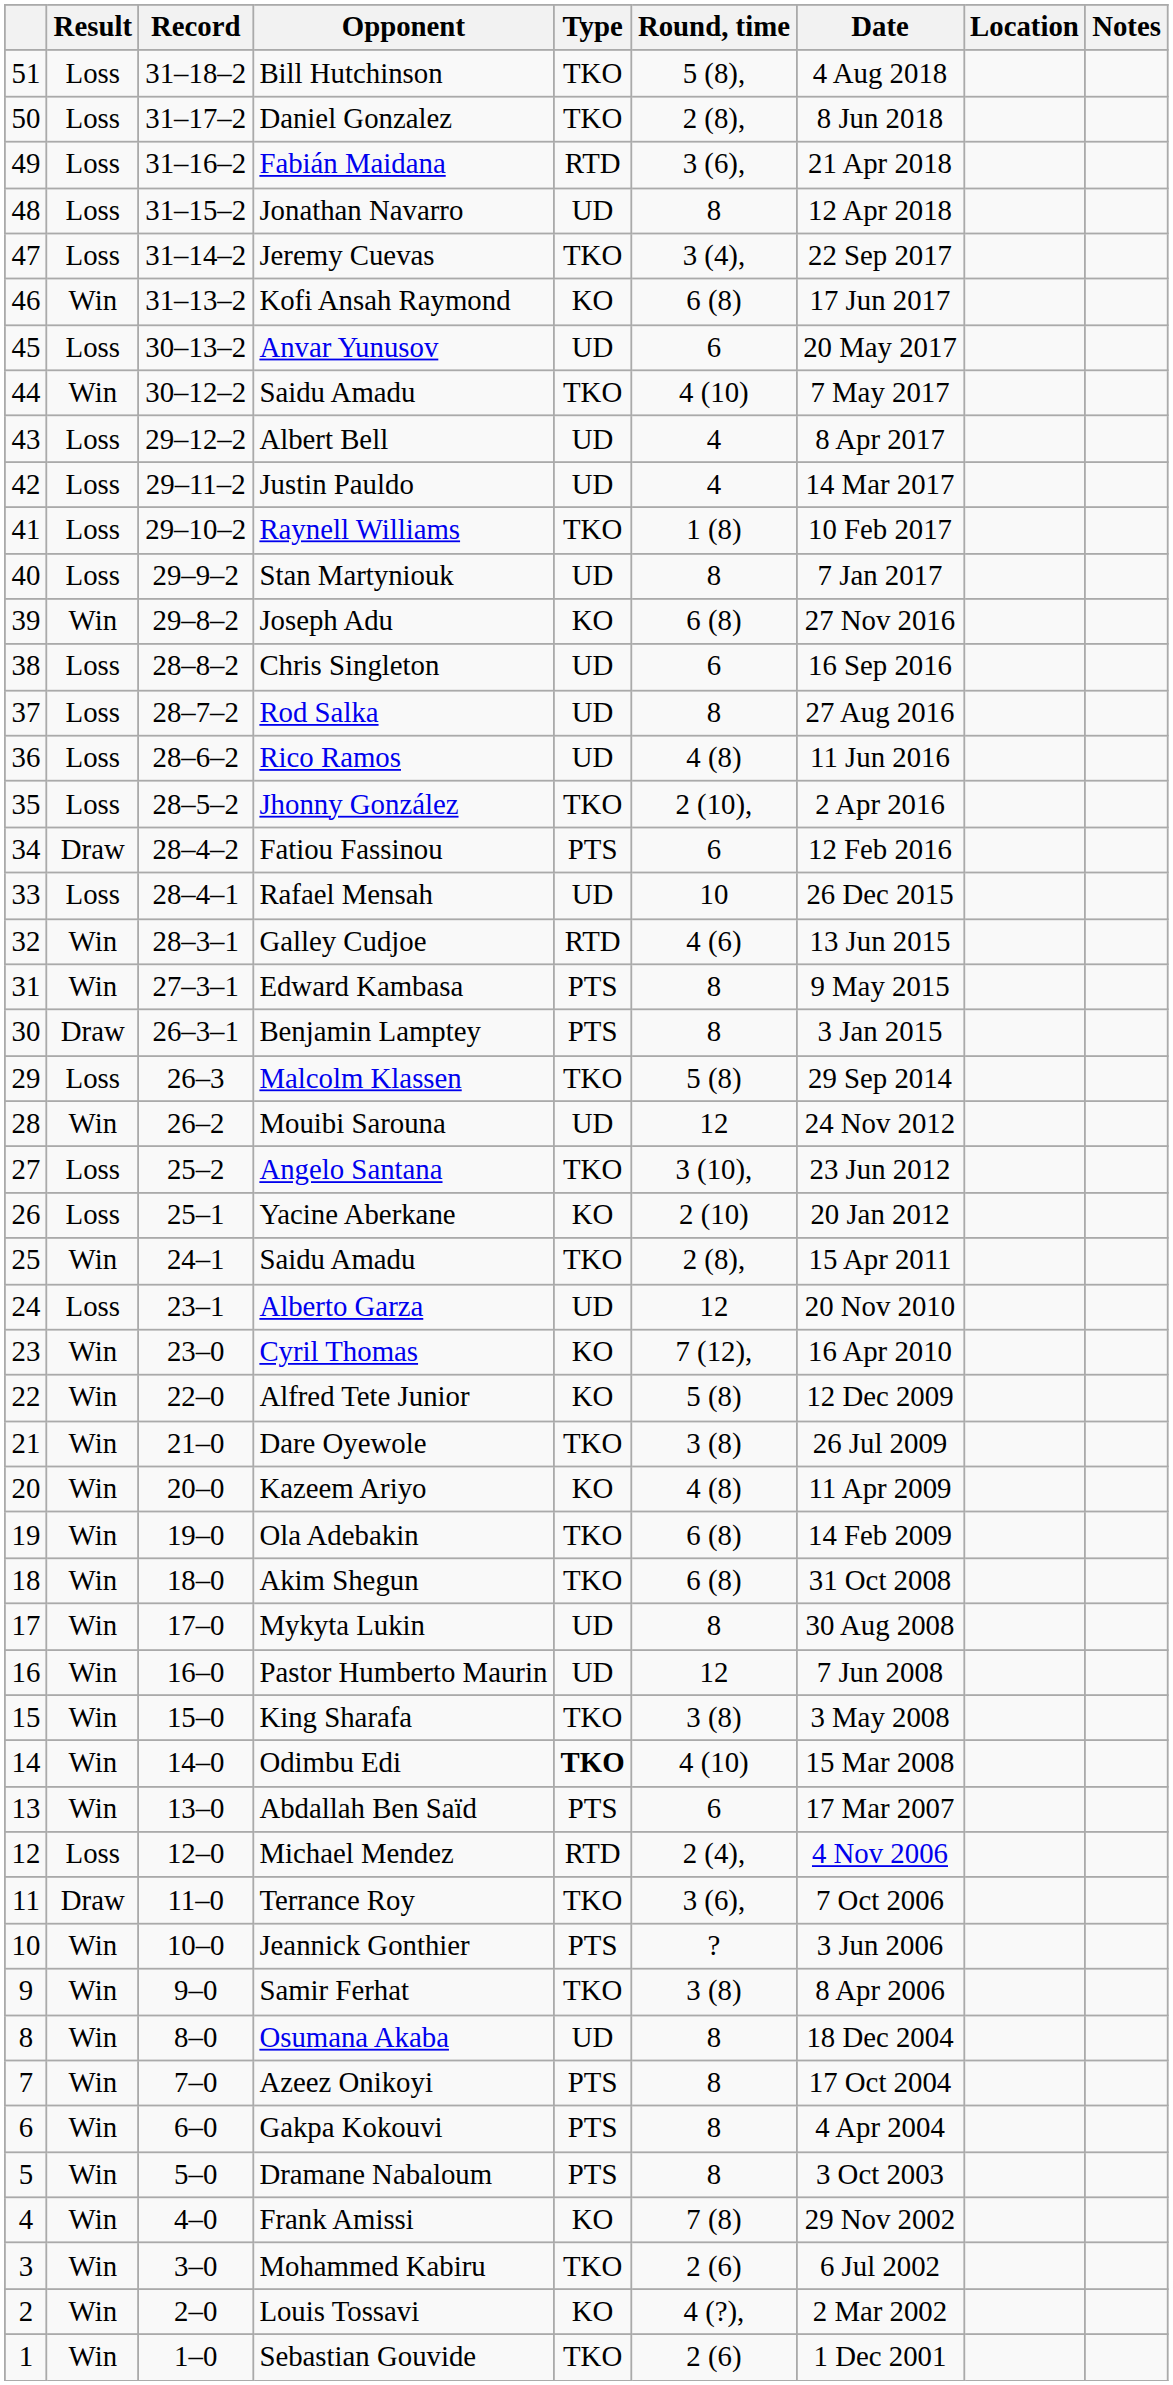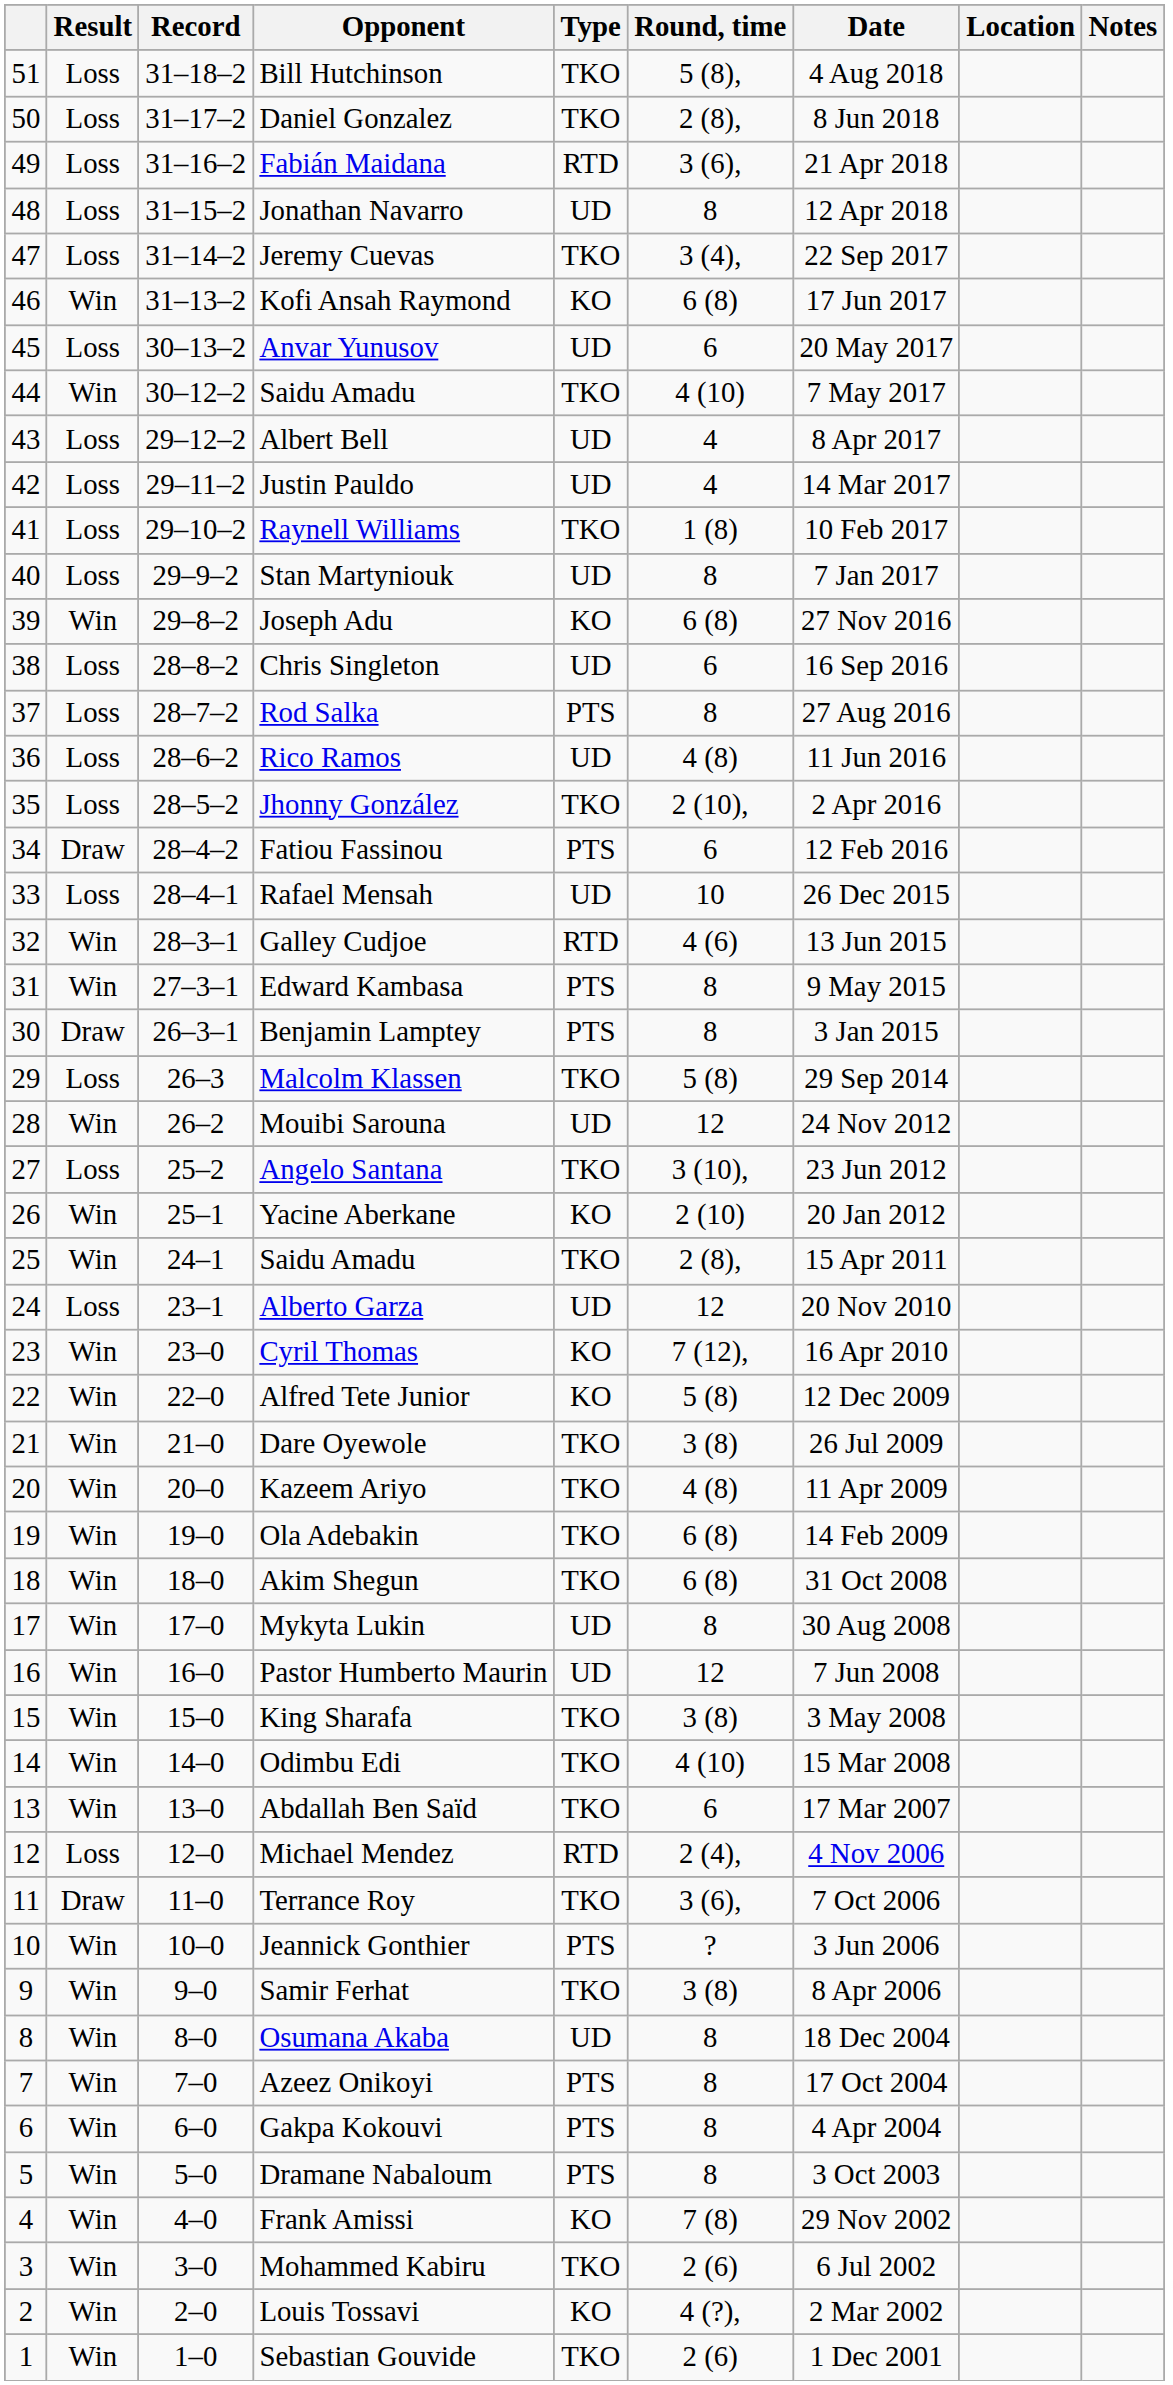(593, 712) UD -> (591, 712) PTS
(93, 1214) Loss -> (93, 1214) Win
(593, 1488) KO -> (591, 1488) TKO
(593, 1762) bold -> (591, 1762) normal
(593, 1808) PTS -> (591, 1808) TKO
